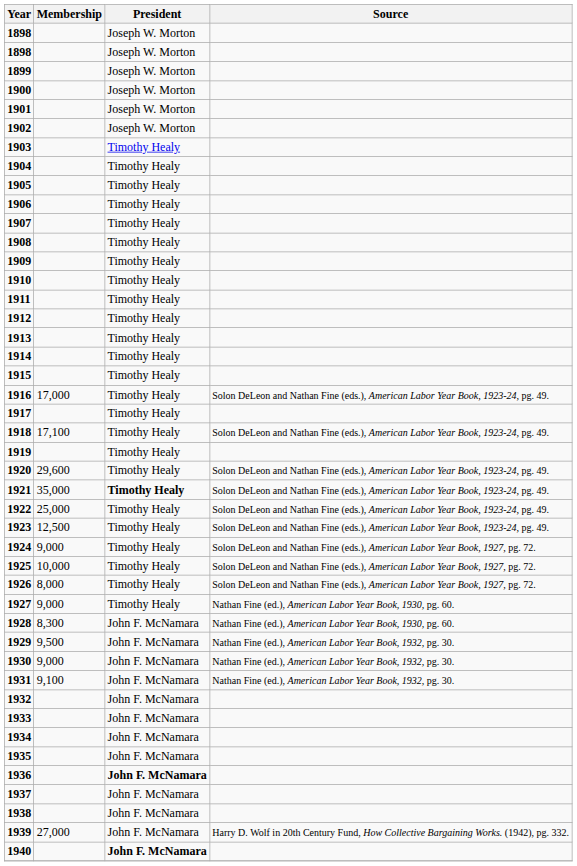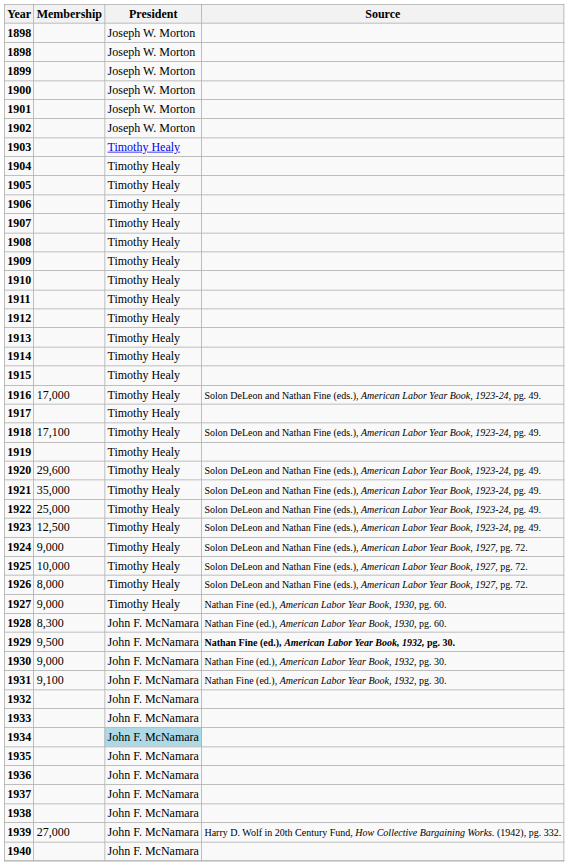(146, 489) bold -> (144, 489) normal
(333, 642) normal -> (330, 642) bold
(153, 737) no background -> (153, 737) lightblue background
(157, 775) bold -> (153, 775) normal
(157, 851) bold -> (153, 851) normal
